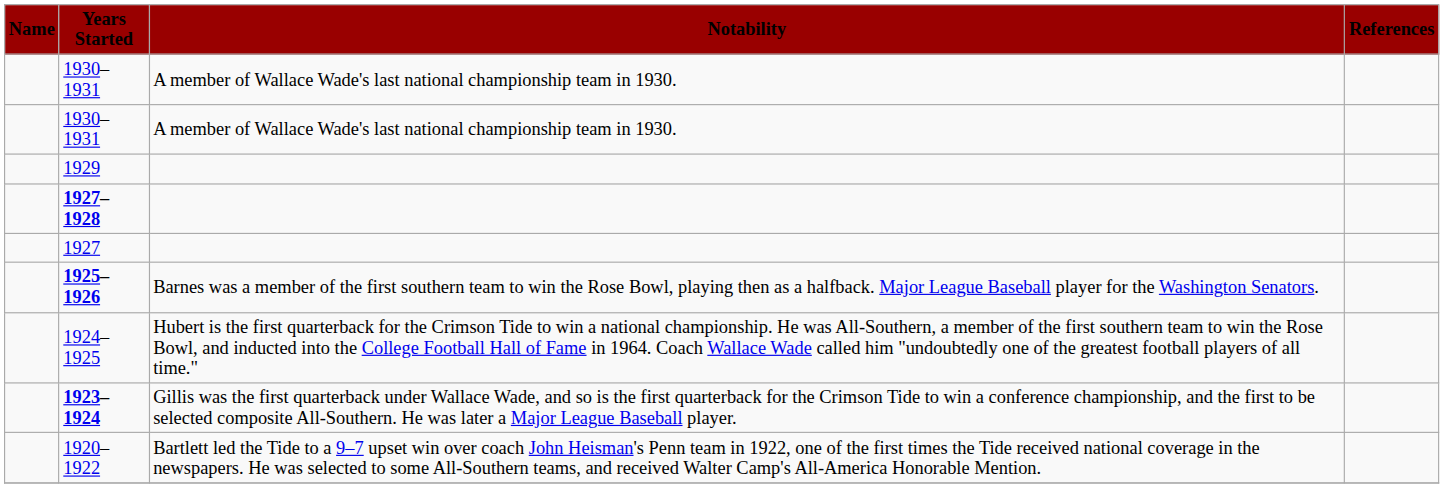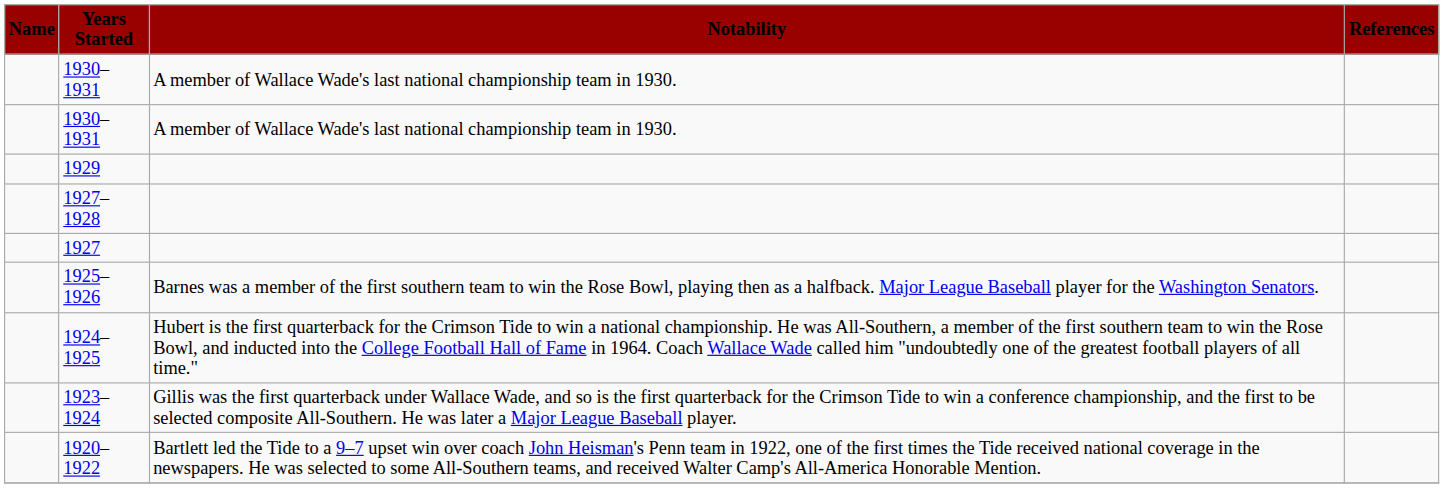(86, 208) bold -> (86, 208) normal
(86, 287) bold -> (86, 287) normal
(86, 407) bold -> (86, 407) normal
